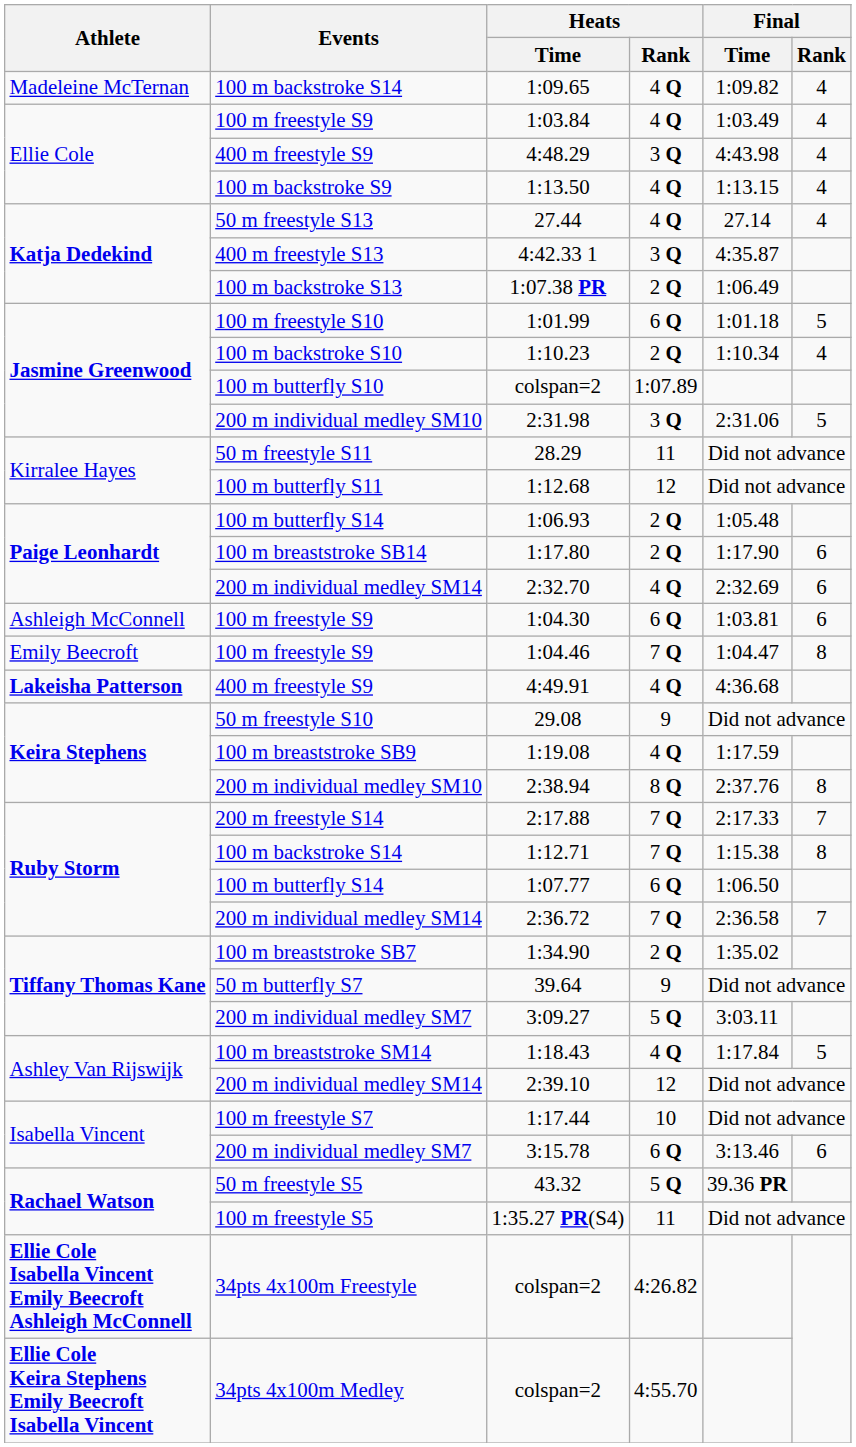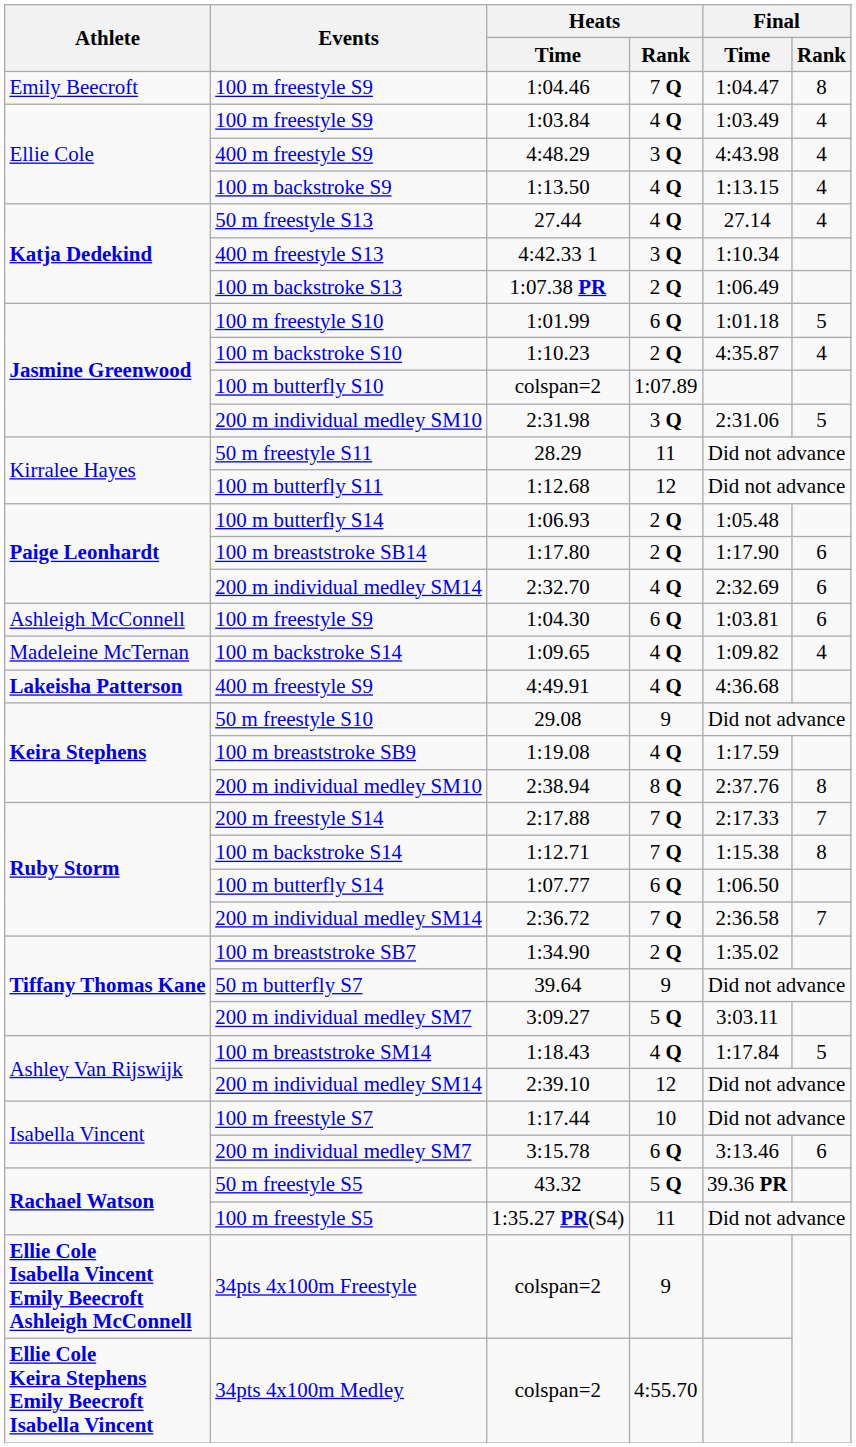rows swapped: (294, 652) <-> (309, 87)
(747, 253) 4:35.87 -> (747, 253) 1:10.34
(747, 353) 1:10.34 -> (747, 353) 4:35.87
(666, 1286) 4:26.82 -> (666, 1286) 9
